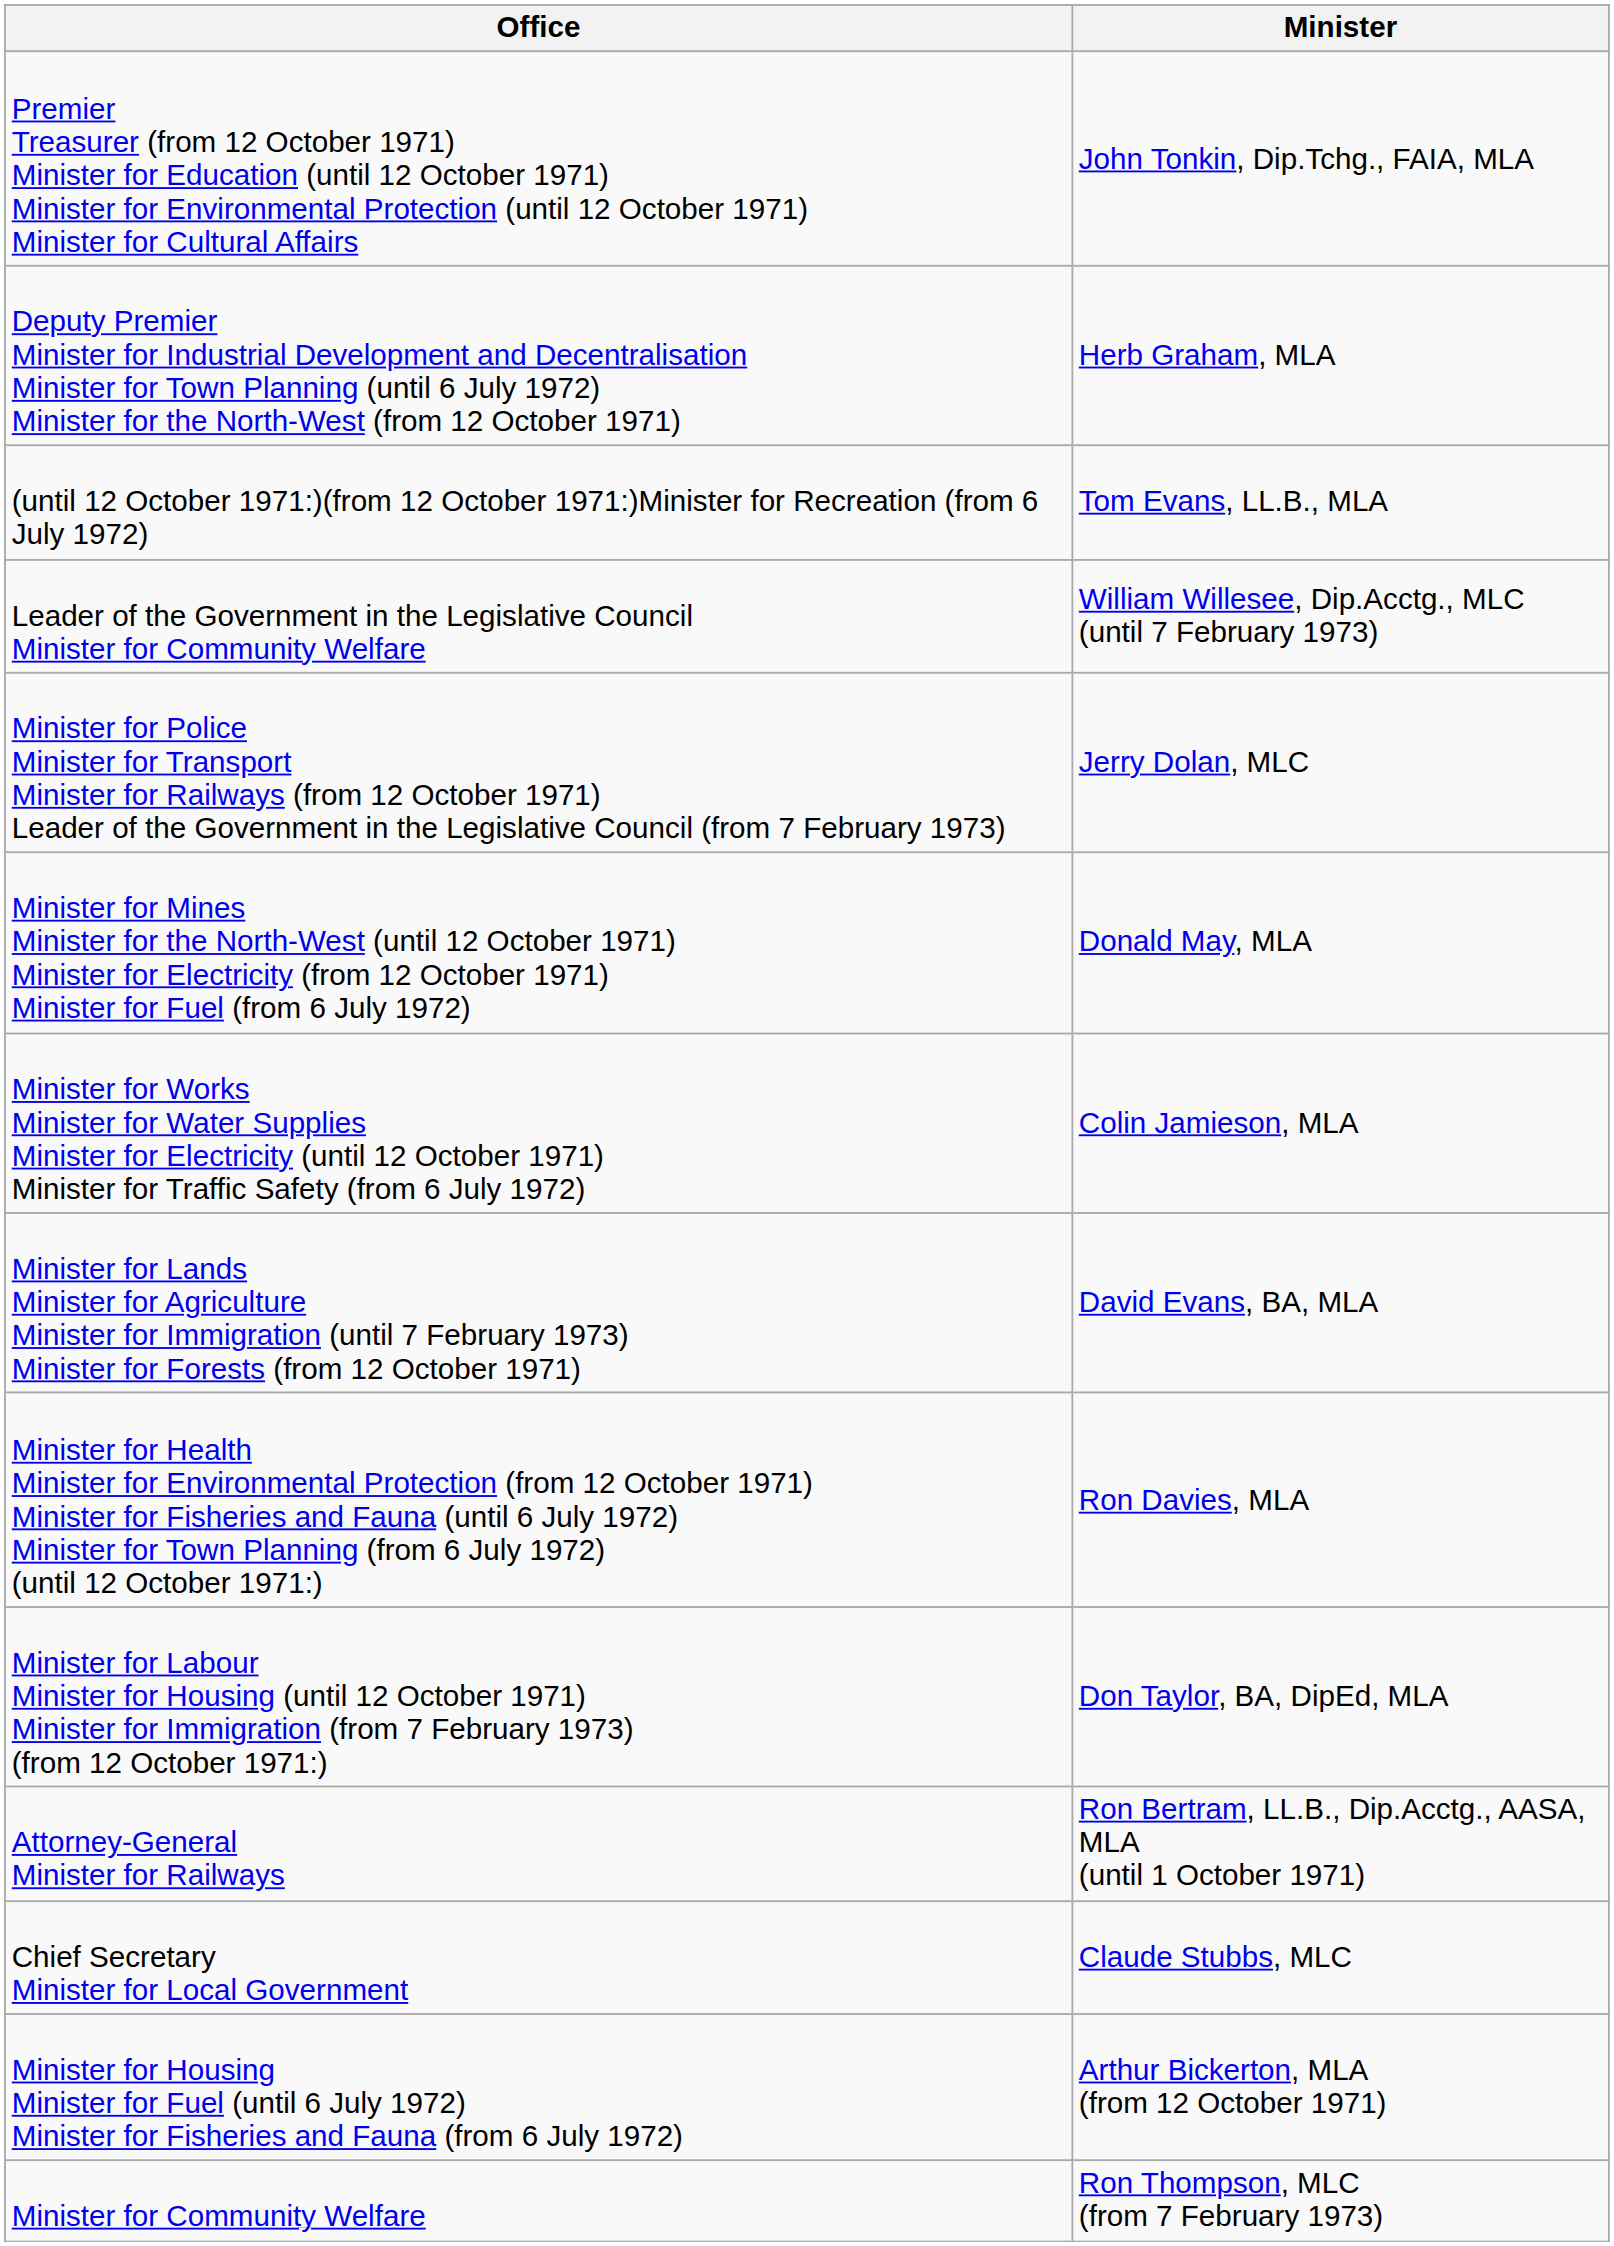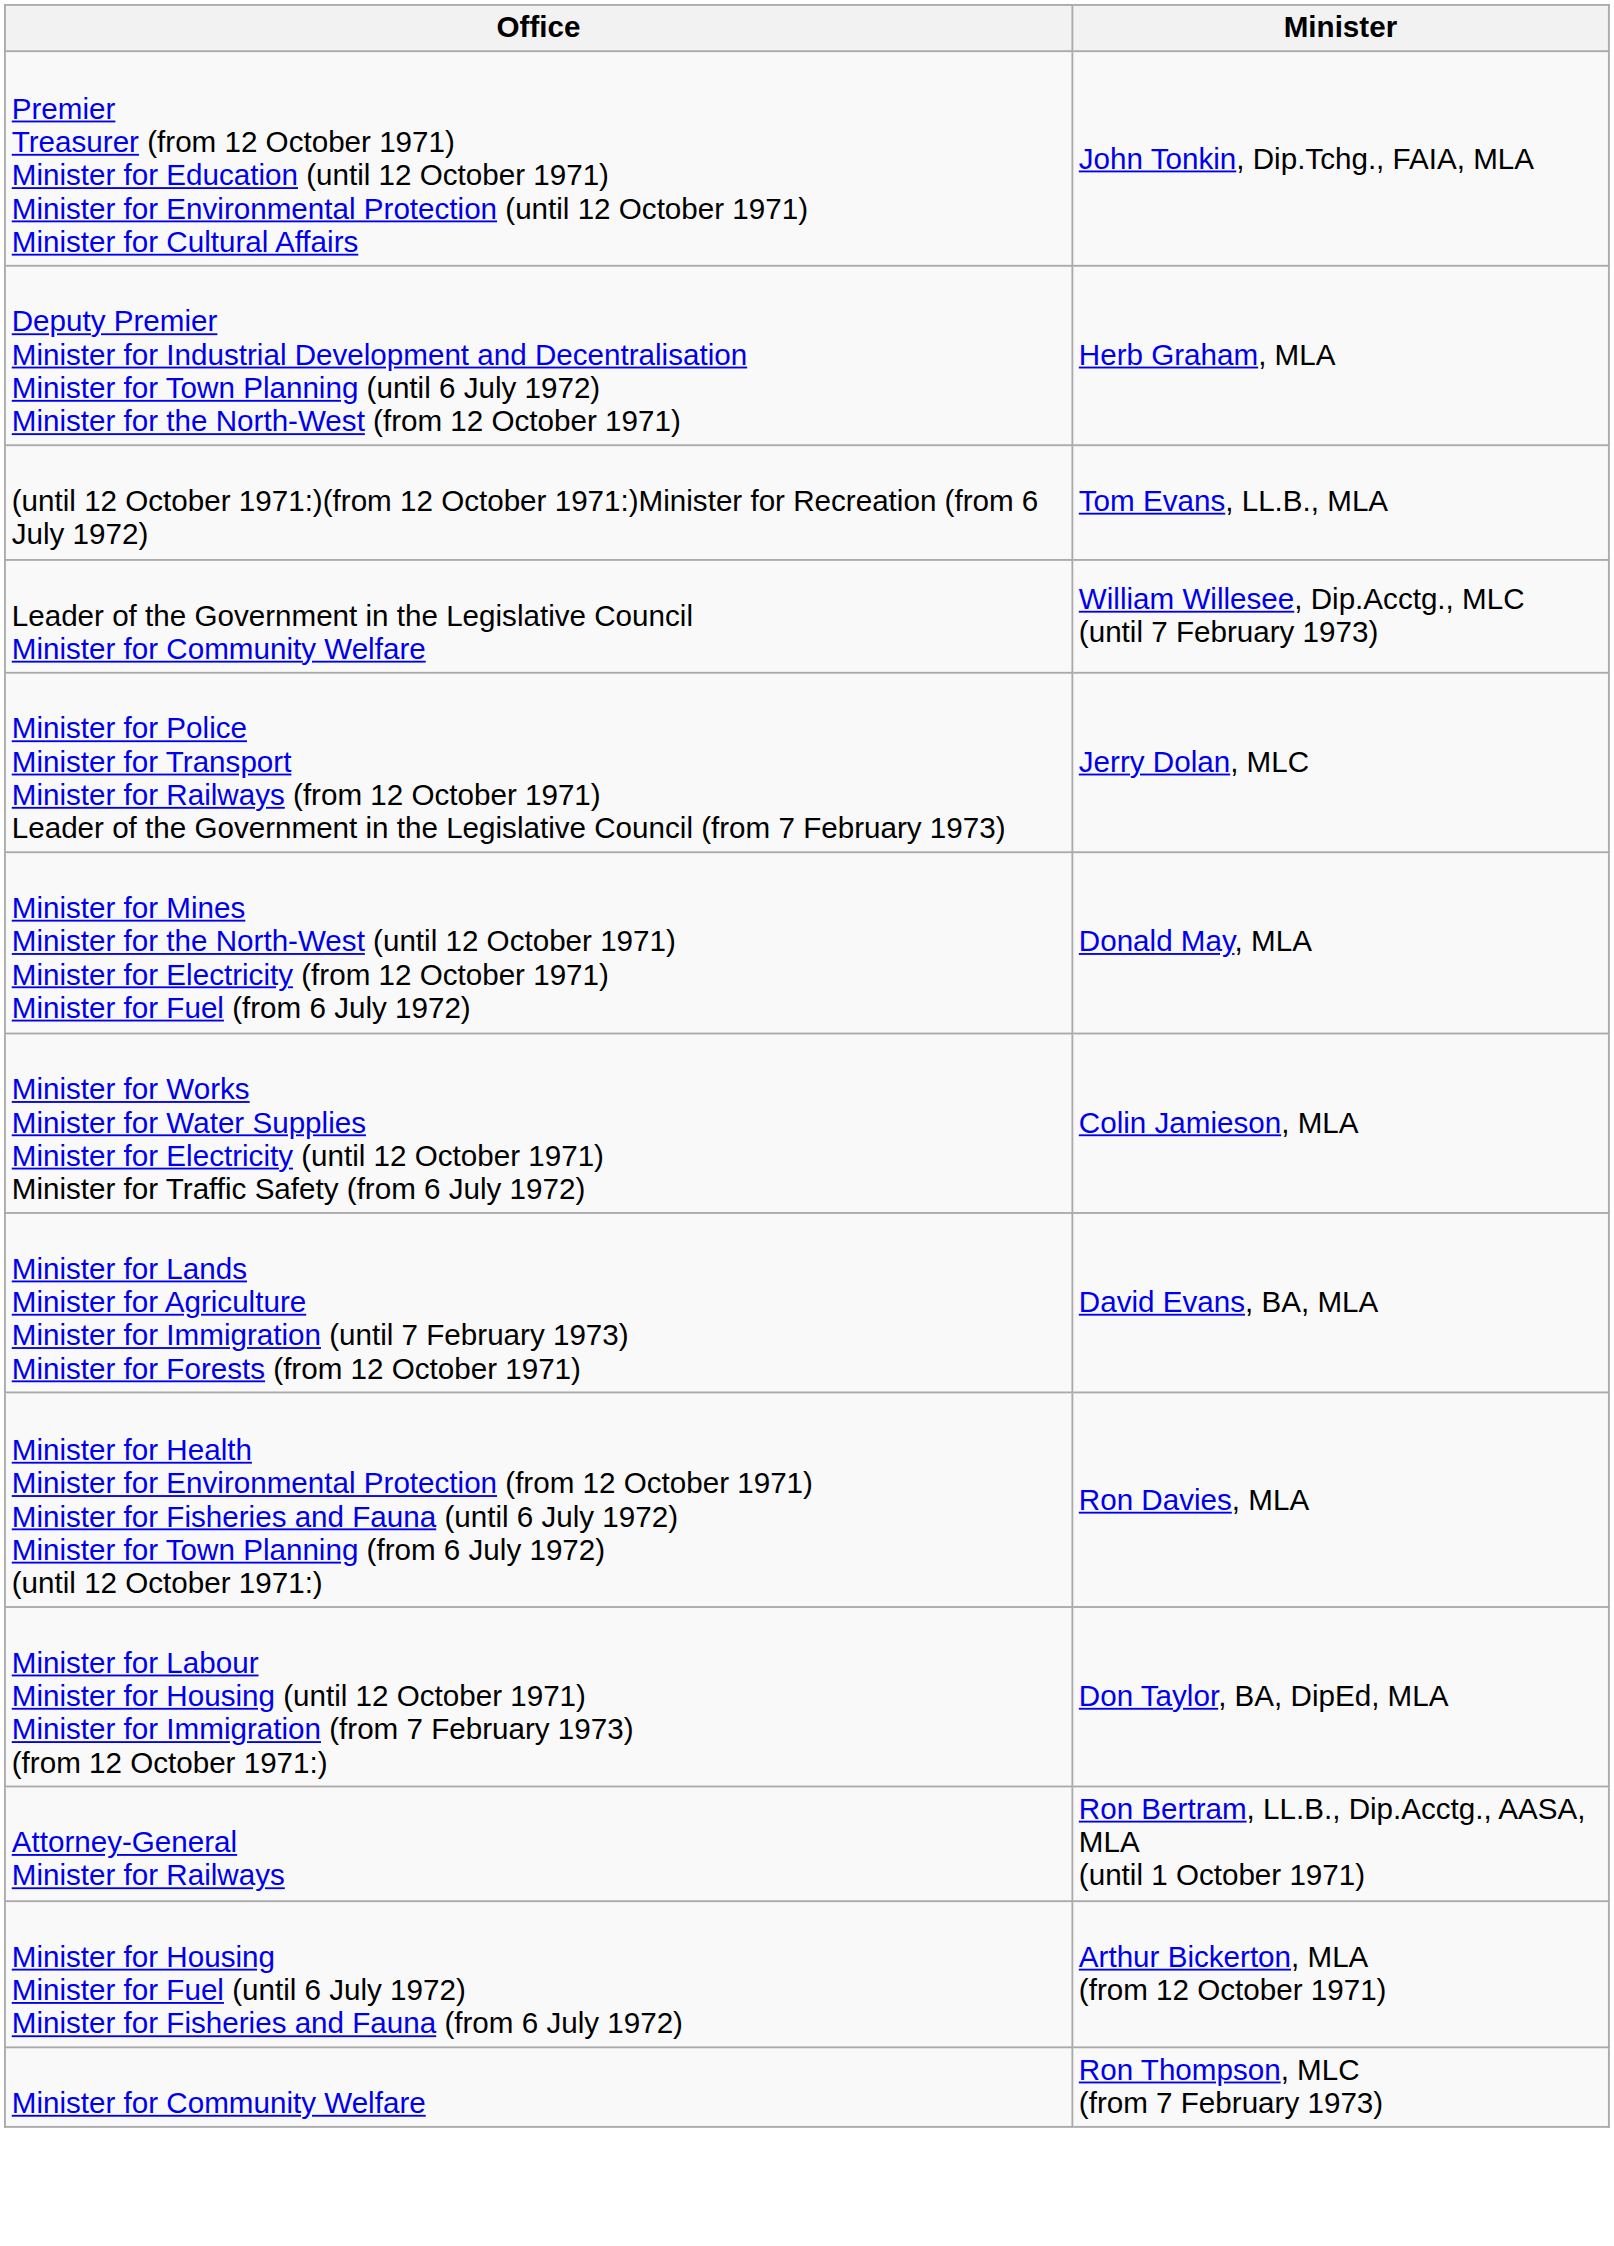- row: (210, 1973)
